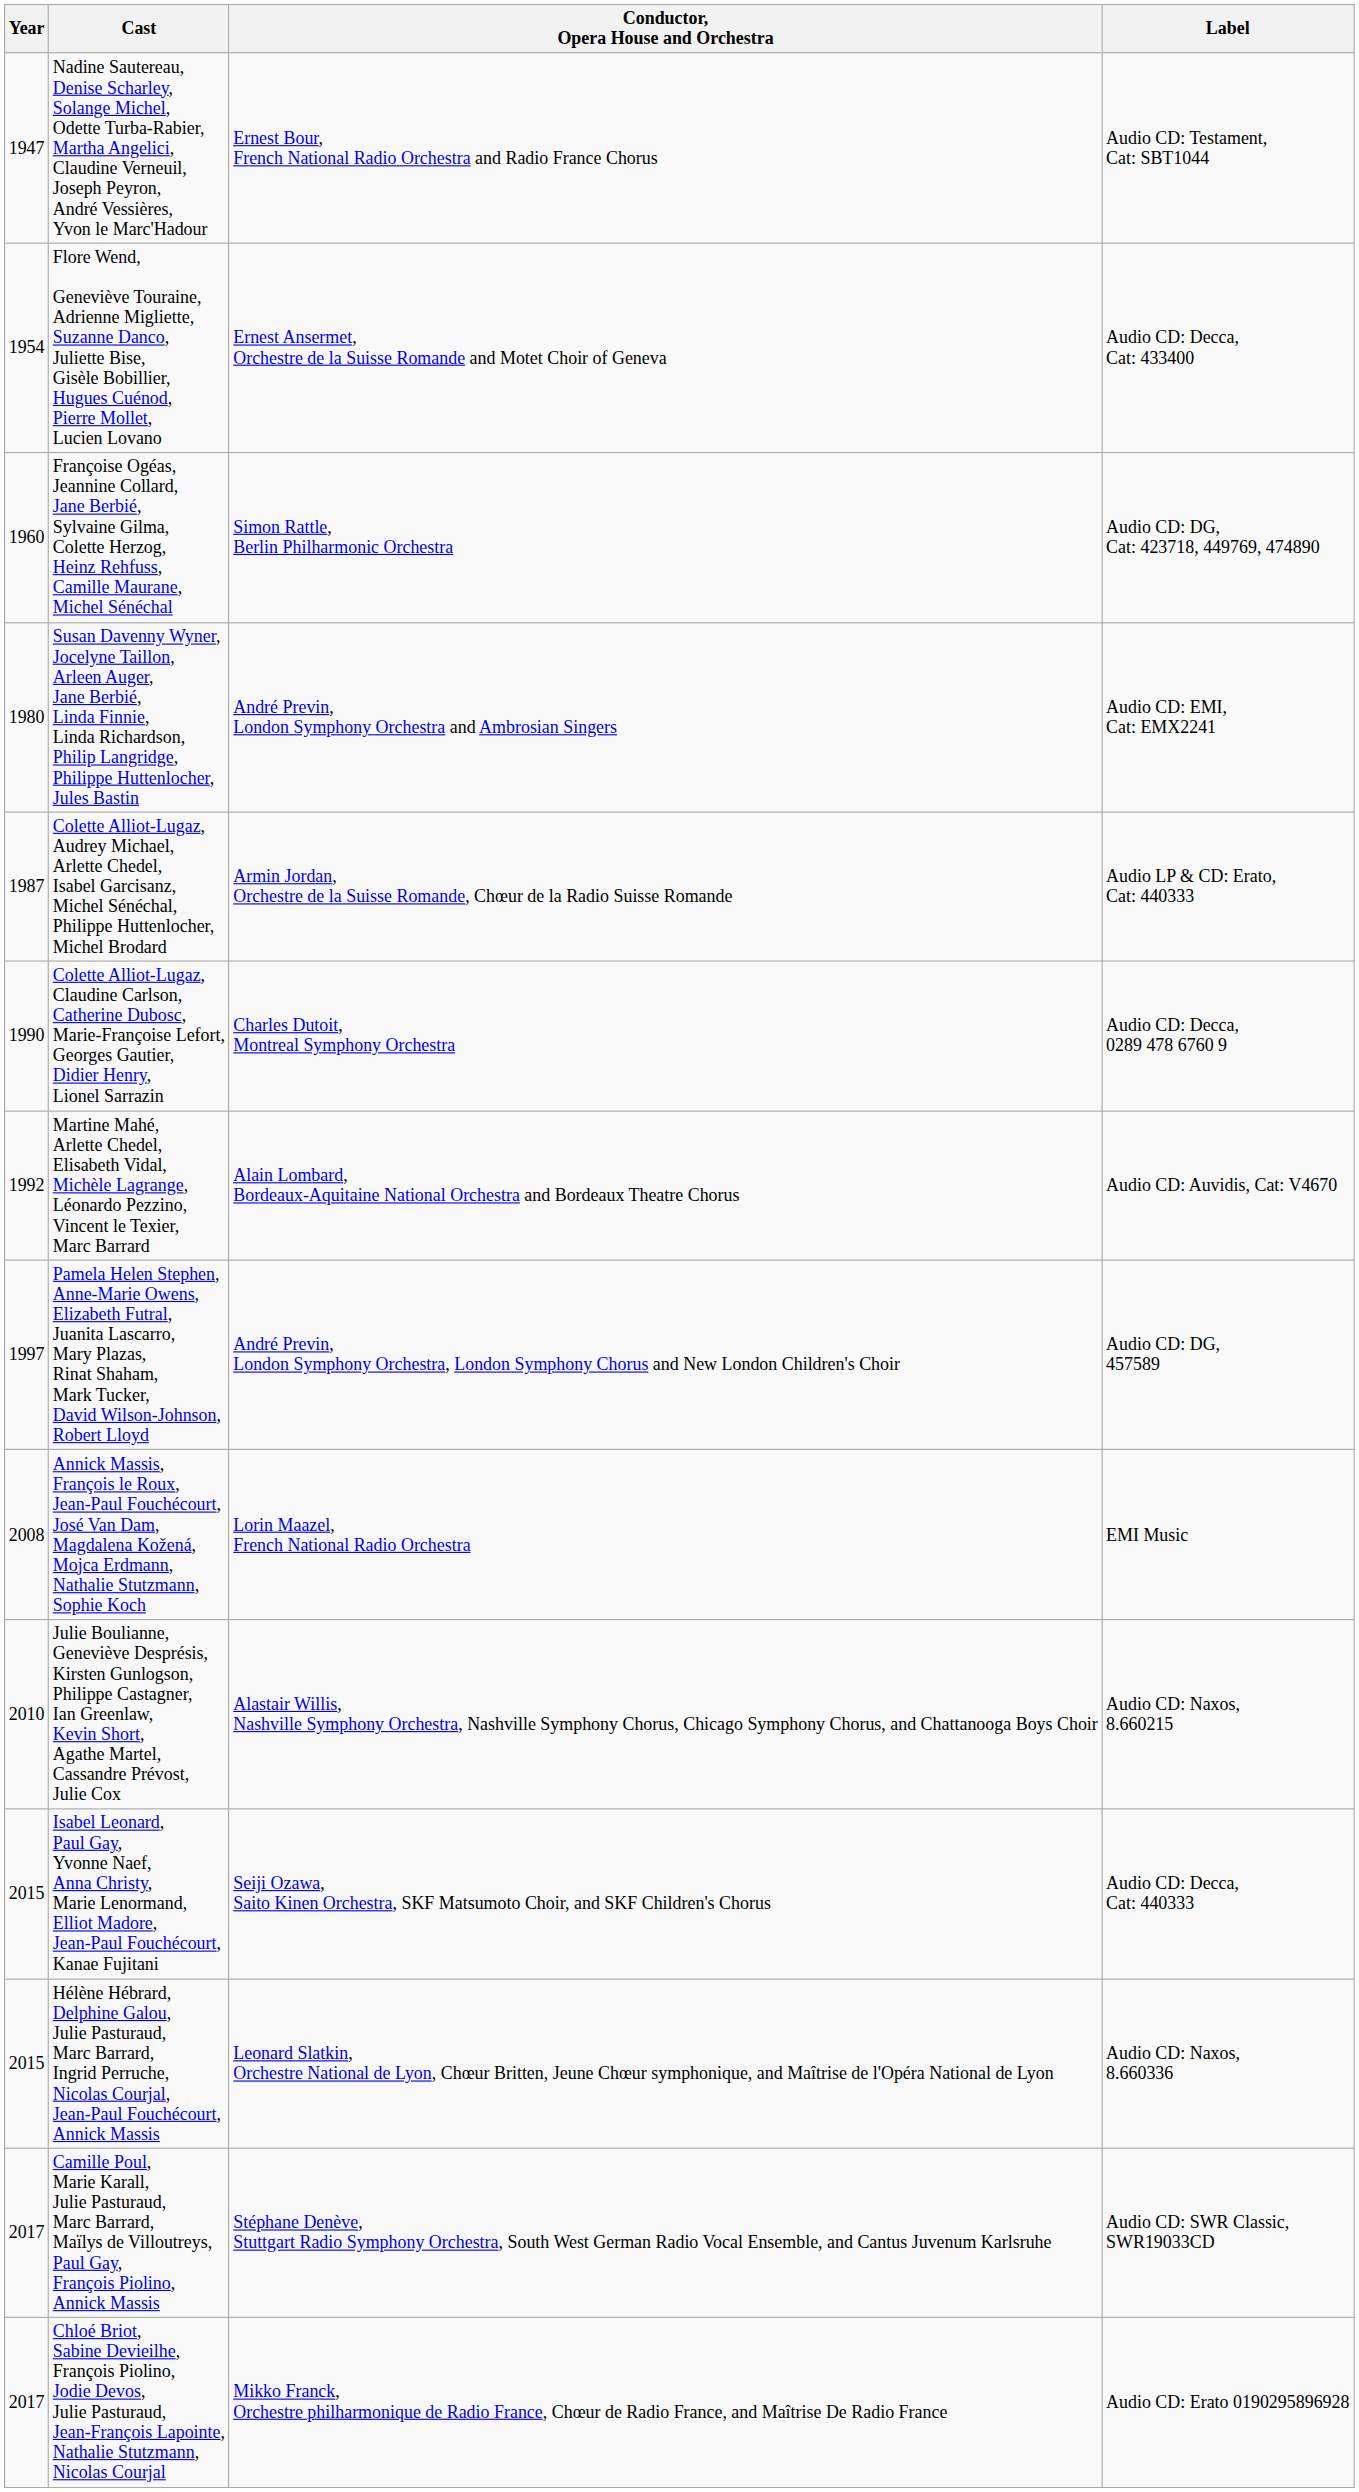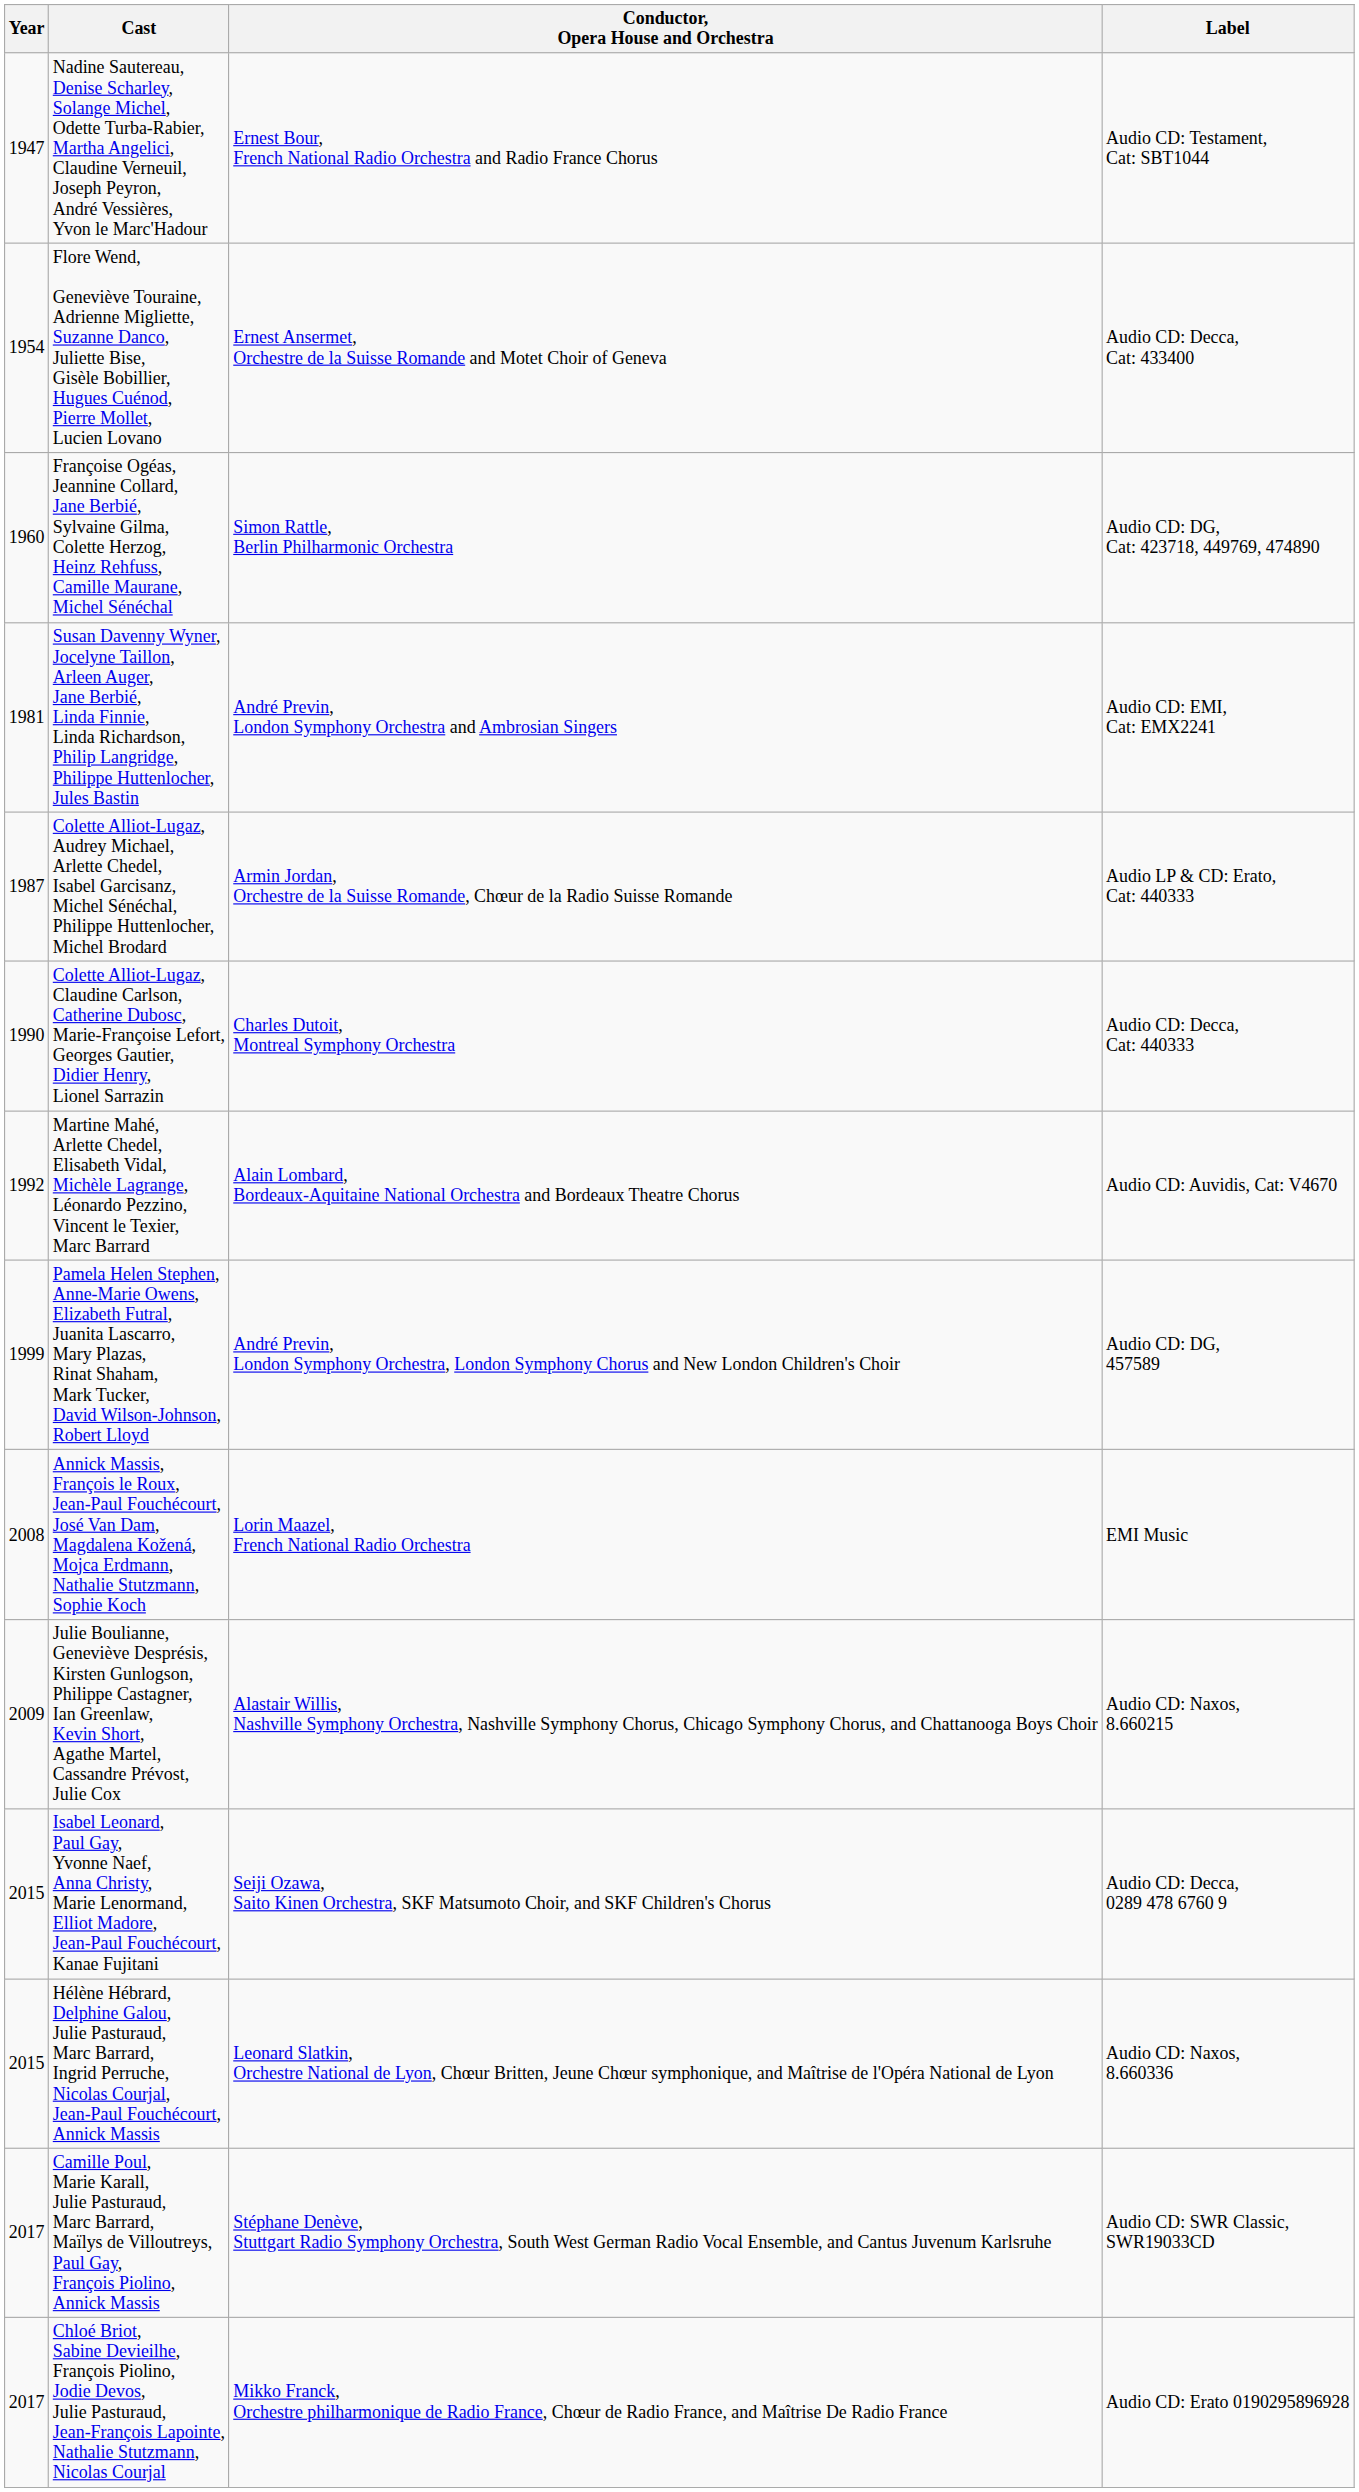(27, 717) 1980 -> (27, 717) 1981
(1173, 1035) Audio CD: Decca, 0289 478 6760 9 -> (1173, 1035) Audio CD: Decca, Cat: 440333
(27, 1354) 1997 -> (27, 1354) 1999
(27, 1714) 2010 -> (27, 1714) 2009
(1173, 1893) Audio CD: Decca, Cat: 440333 -> (1173, 1893) Audio CD: Decca, 0289 478 6760 9
